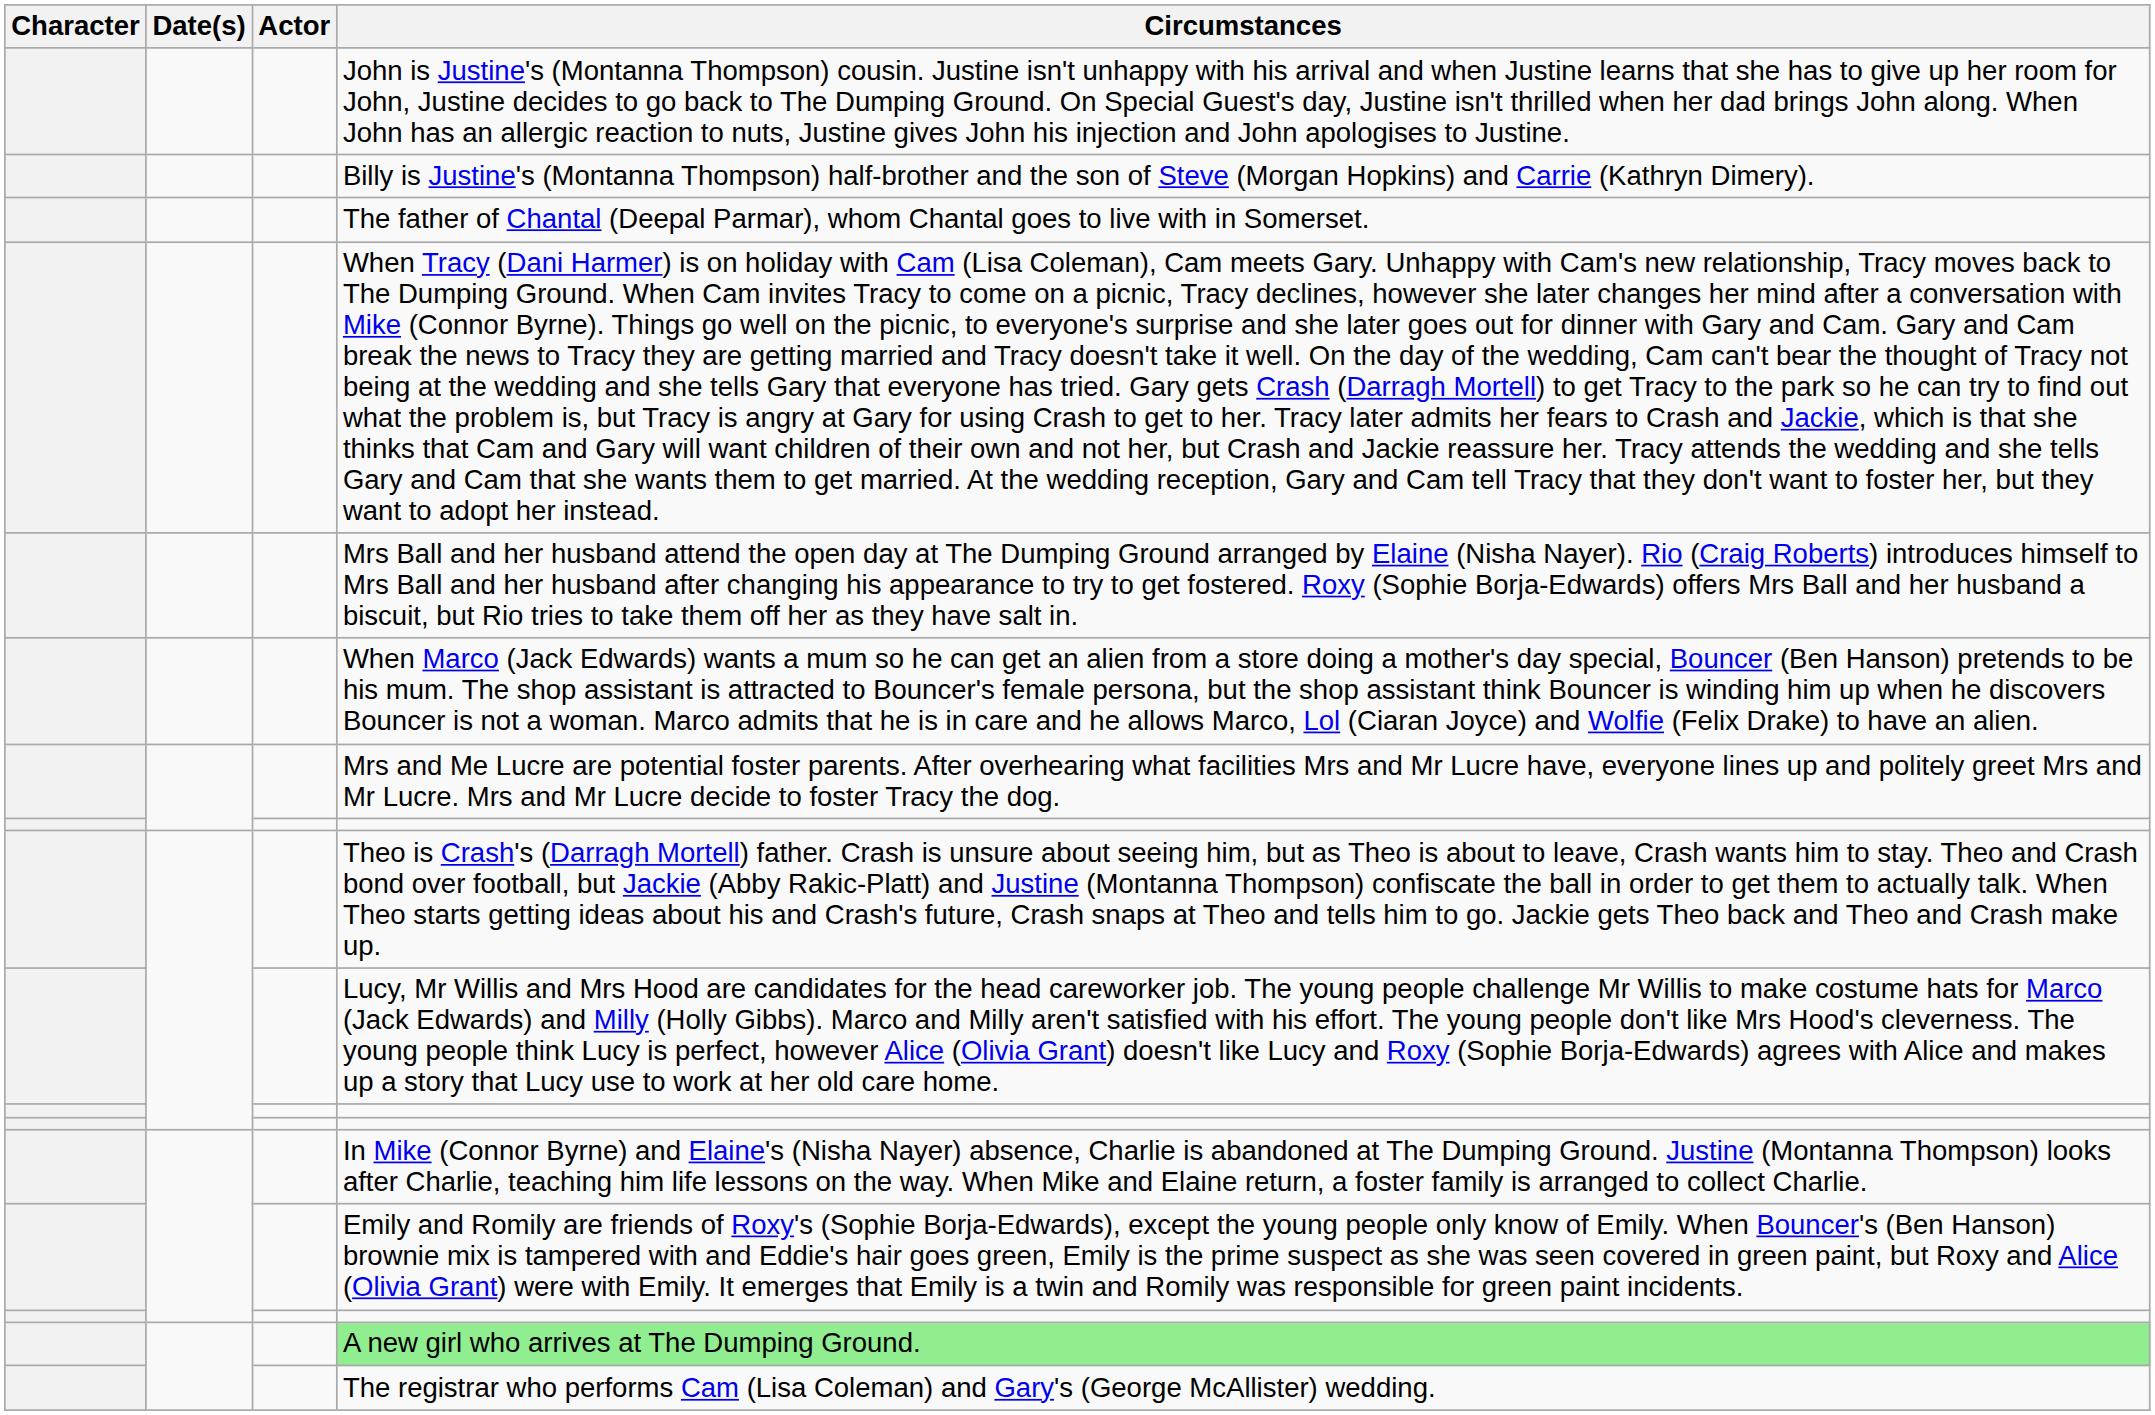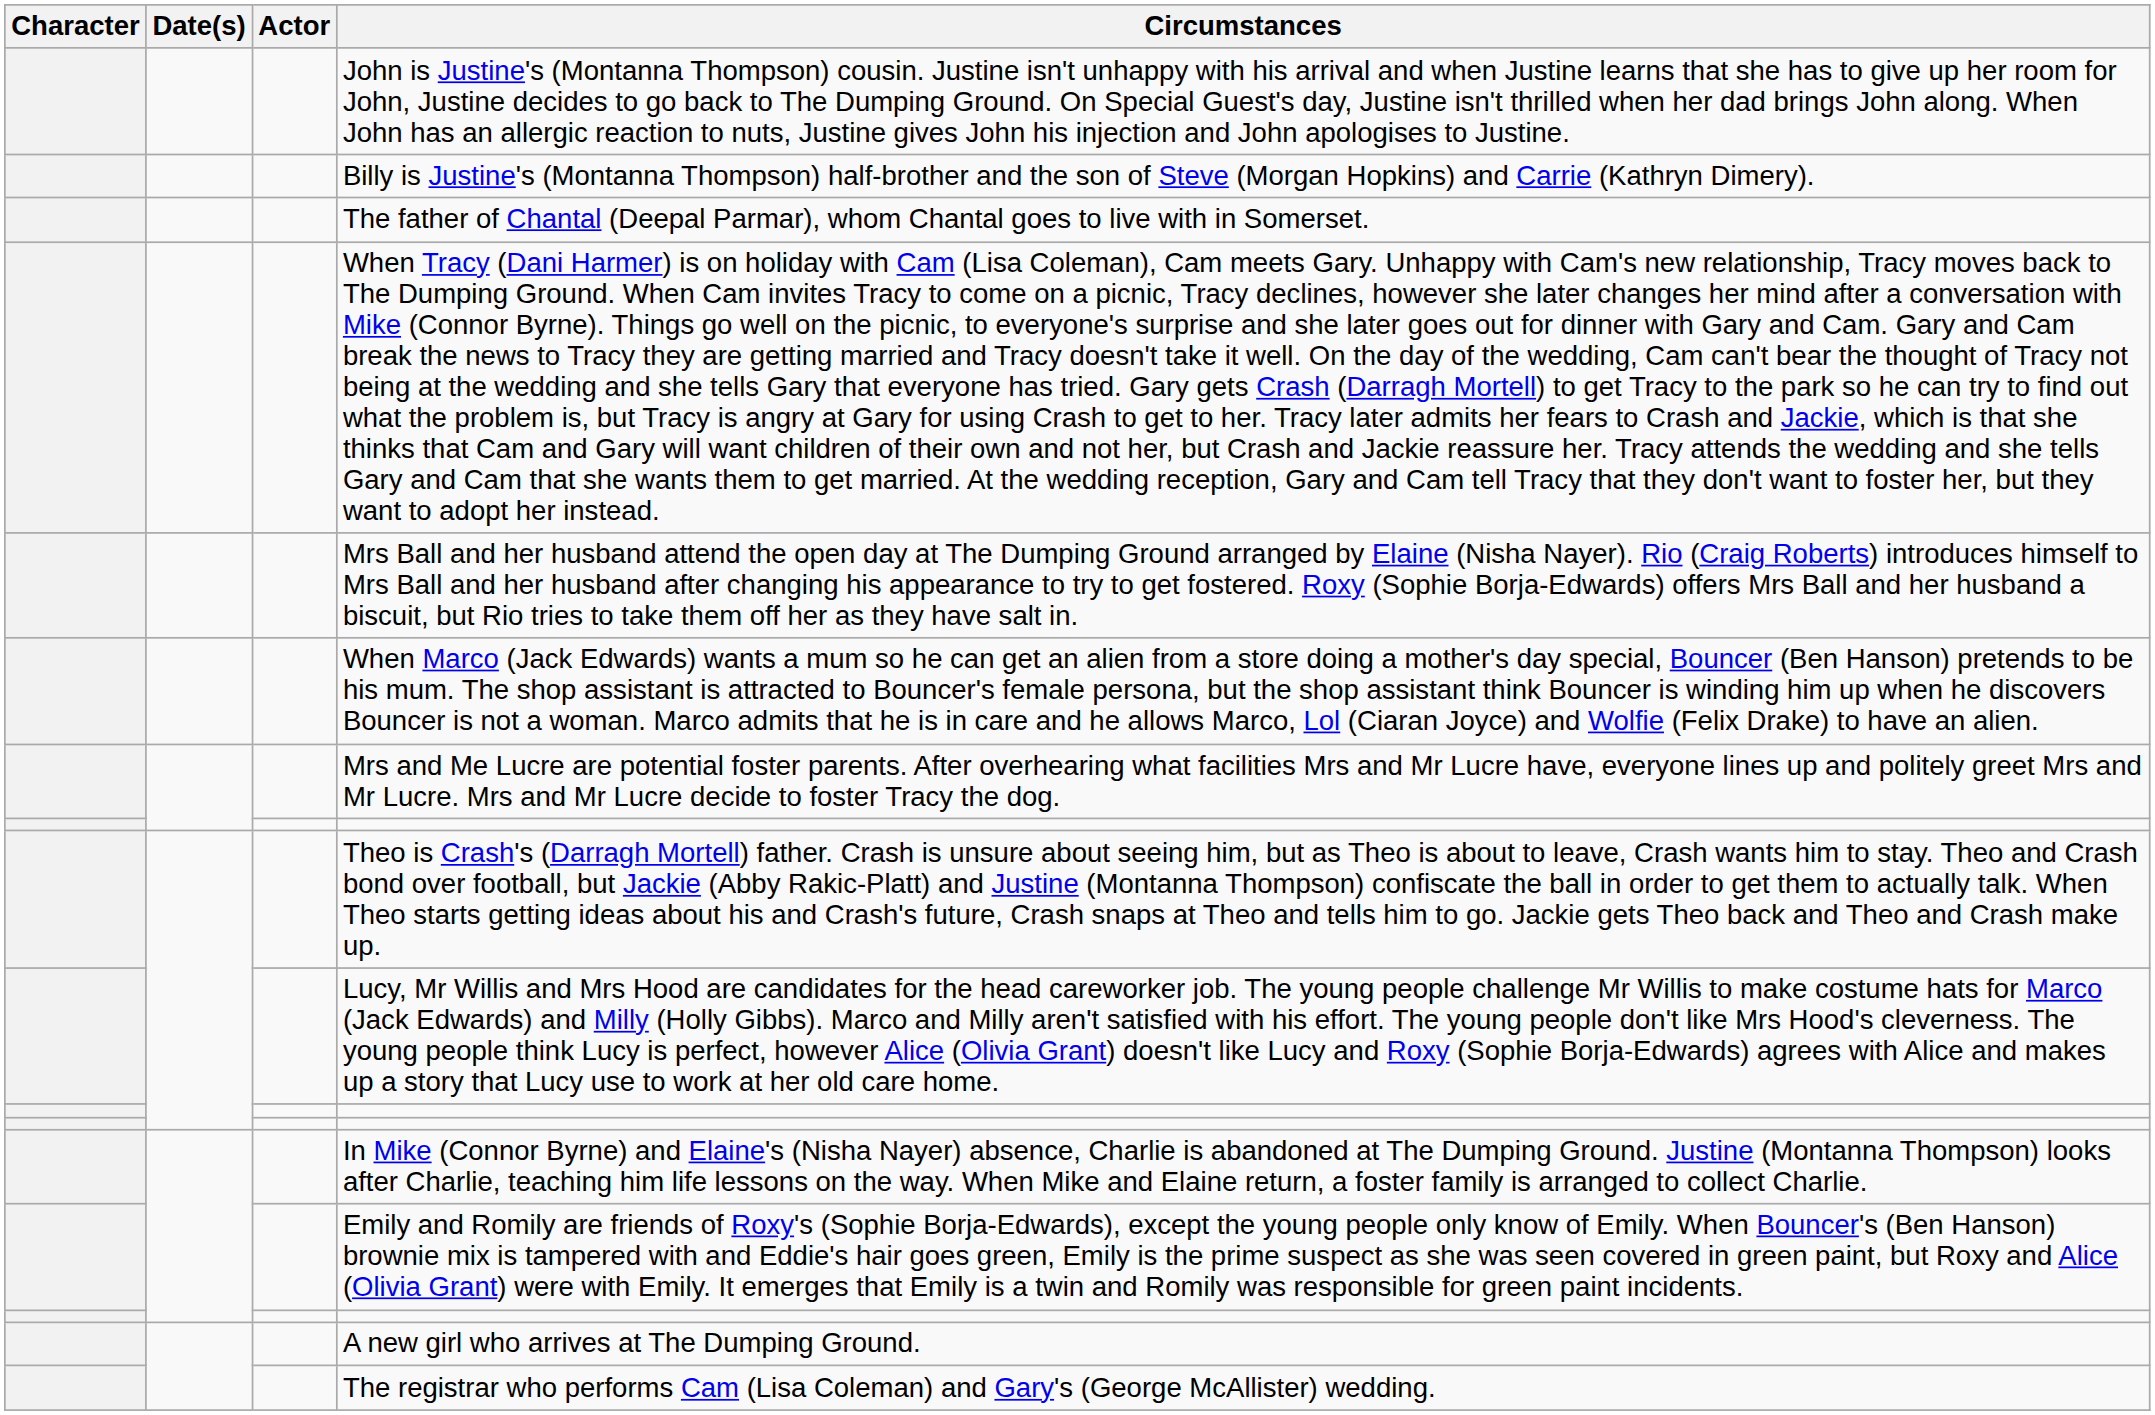(632, 1343) lightgreen background -> (632, 1343) no background
